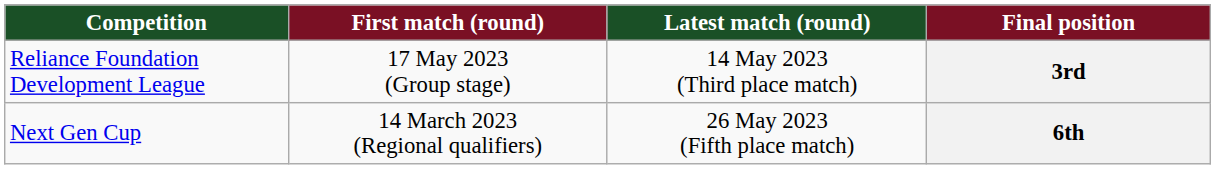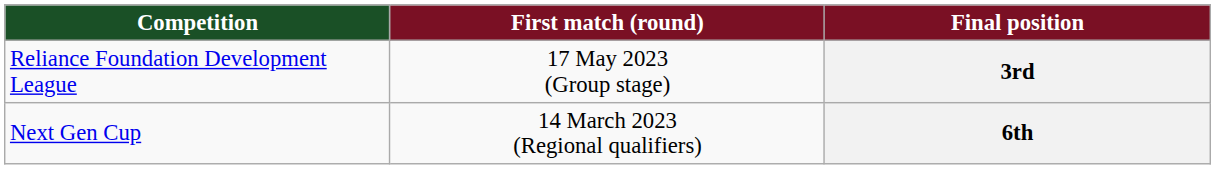- column: (767, 22)
